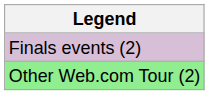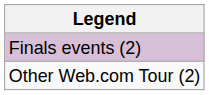(105, 76) lightgreen background -> (105, 76) no background
